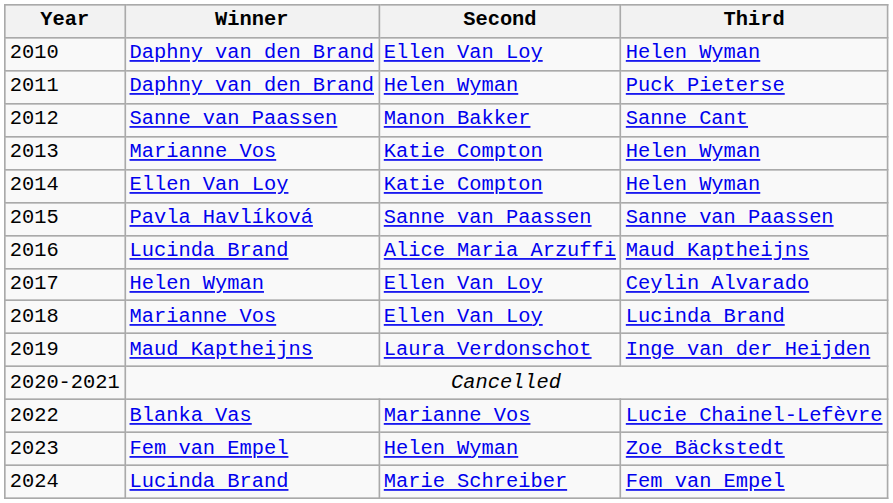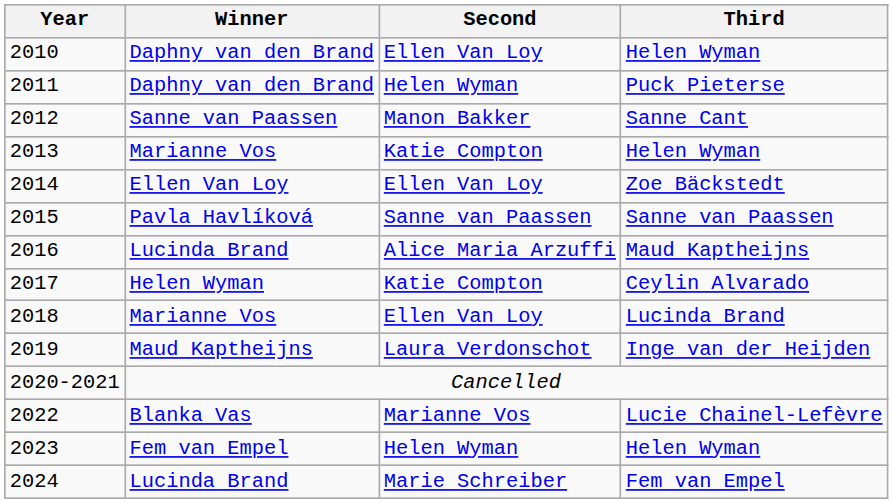(463, 186) Katie Compton -> (463, 186) Ellen Van Loy
(693, 186) Helen Wyman -> (705, 186) Zoe Bäckstedt
(463, 285) Ellen Van Loy -> (463, 285) Katie Compton
(705, 449) Zoe Bäckstedt -> (693, 449) Helen Wyman
